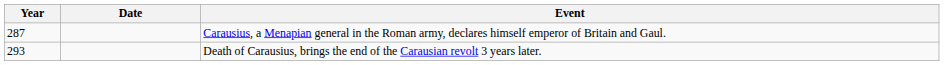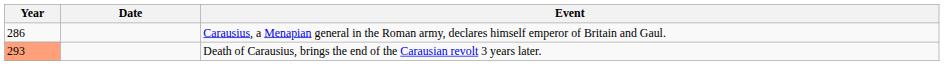(16, 32) 287 -> (16, 32) 286
(16, 51) no background -> (16, 51) lightsalmon background
